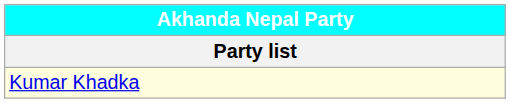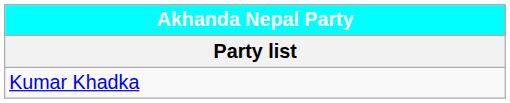(74, 82) lightyellow background -> (74, 82) no background
